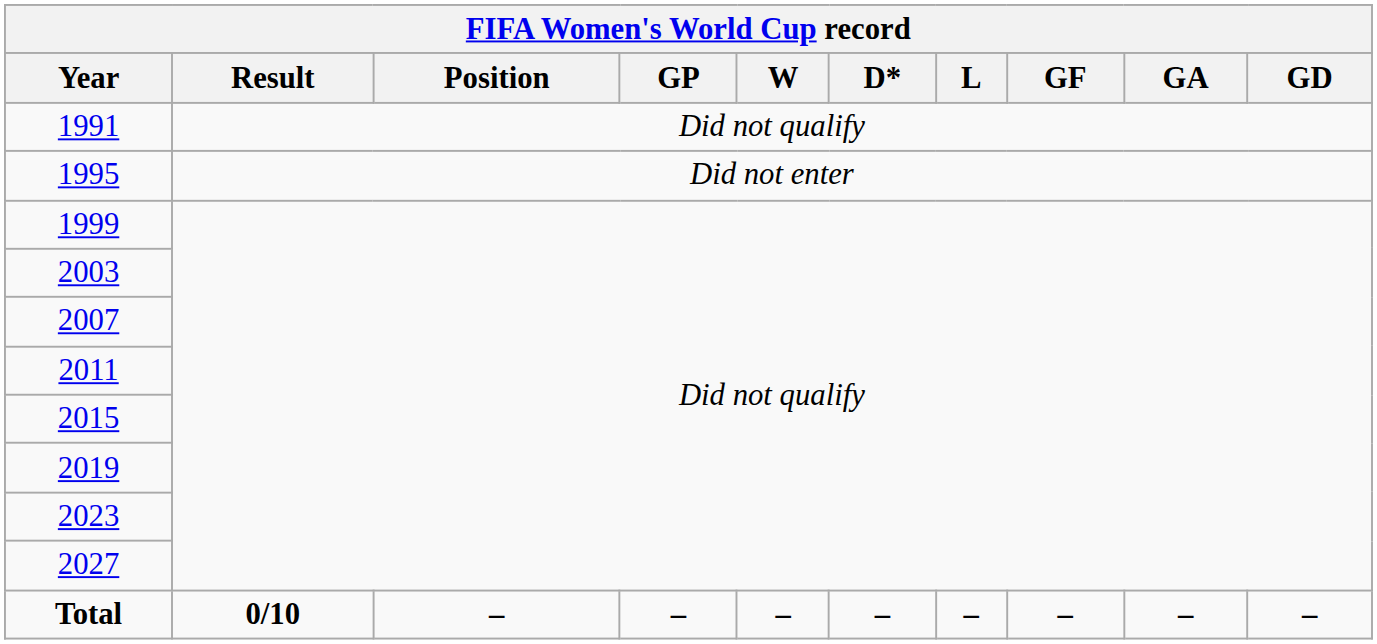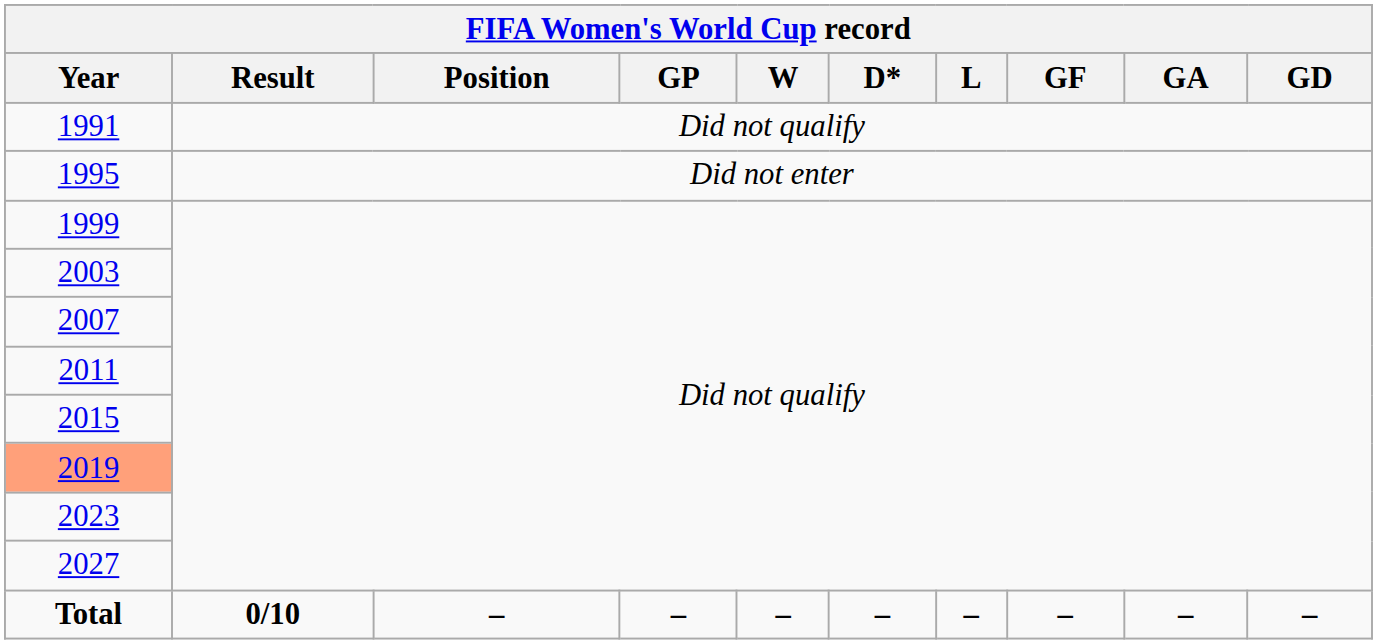(89, 467) no background -> (89, 467) lightsalmon background
